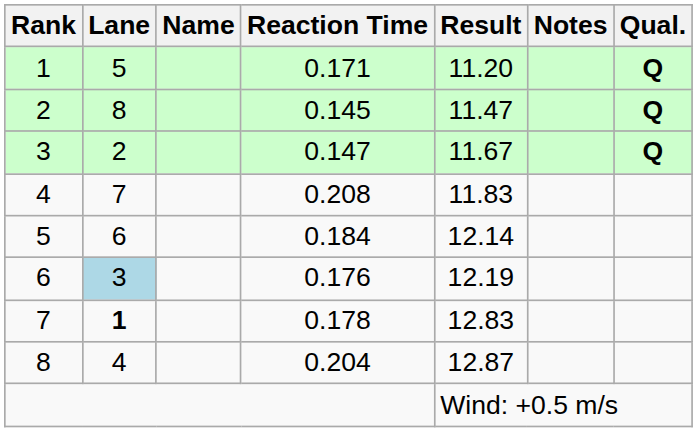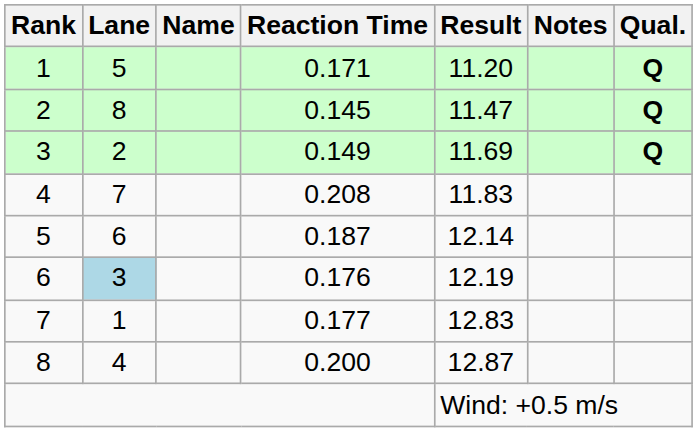(337, 151) 0.147 -> (337, 151) 0.149
(481, 151) 11.67 -> (481, 151) 11.69
(337, 236) 0.184 -> (337, 236) 0.187
(119, 320) bold -> (119, 320) normal
(337, 320) 0.178 -> (337, 320) 0.177
(337, 362) 0.204 -> (337, 362) 0.200
